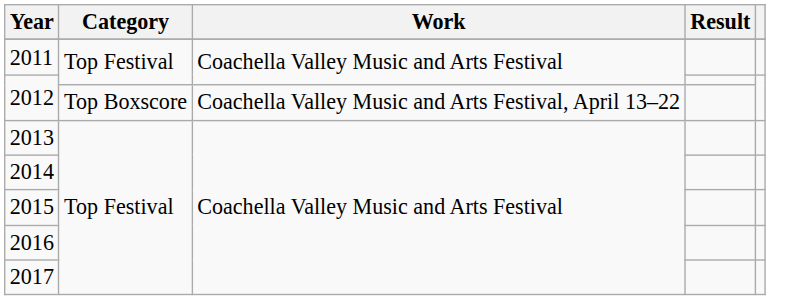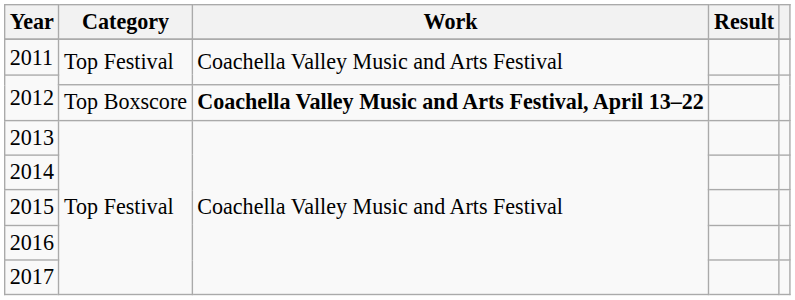(439, 102) normal -> (451, 102) bold
